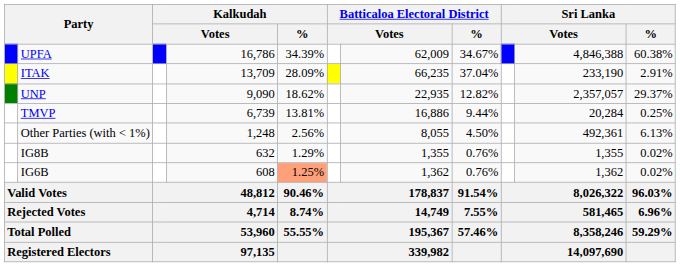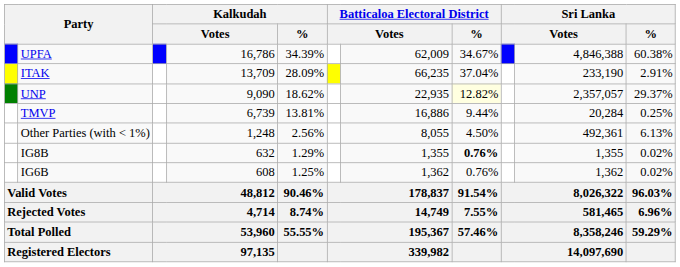(479, 93) no background -> (479, 93) lightyellow background
(482, 152) normal -> (481, 152) bold
(308, 172) lightsalmon background -> (308, 172) no background
